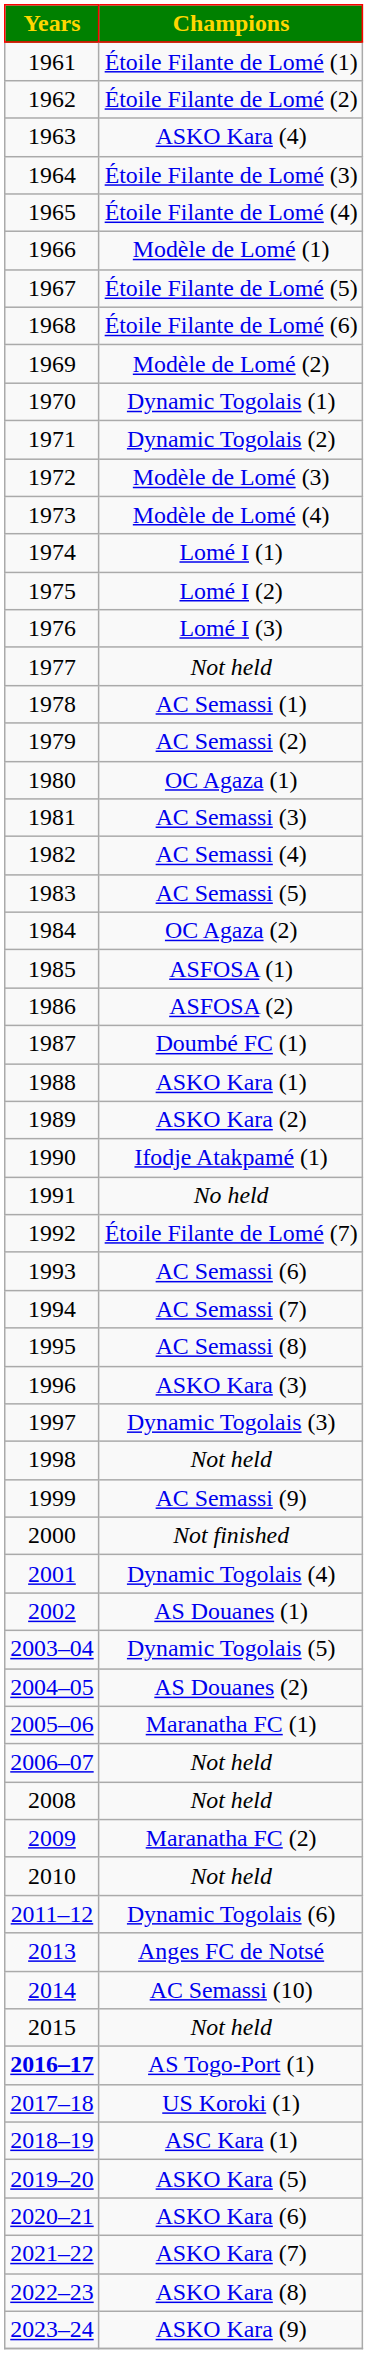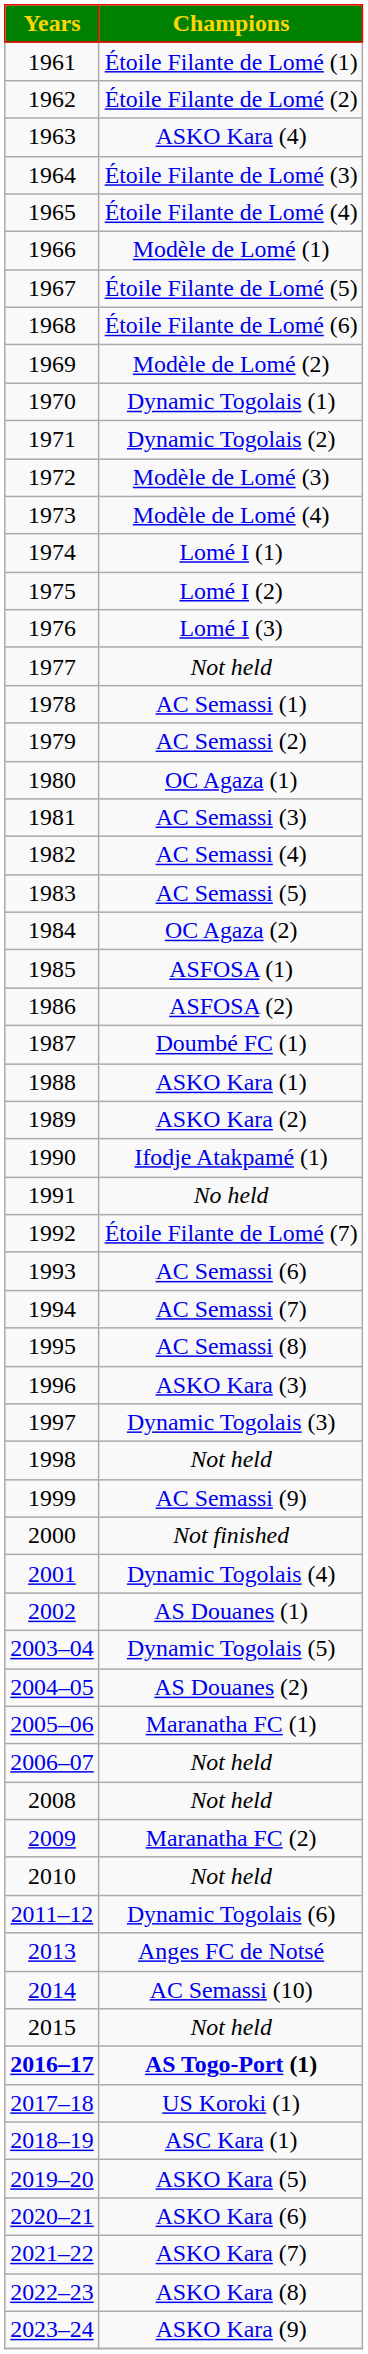(231, 2065) normal -> (231, 2065) bold
